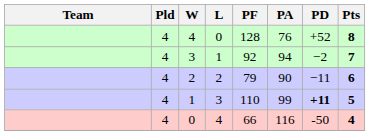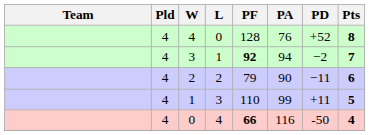(250, 57) normal -> (250, 57) bold
(320, 99) bold -> (320, 99) normal
(250, 120) normal -> (250, 120) bold
